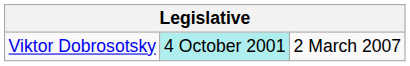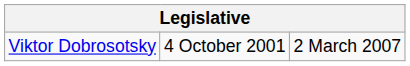(225, 46) paleturquoise background -> (225, 46) no background
